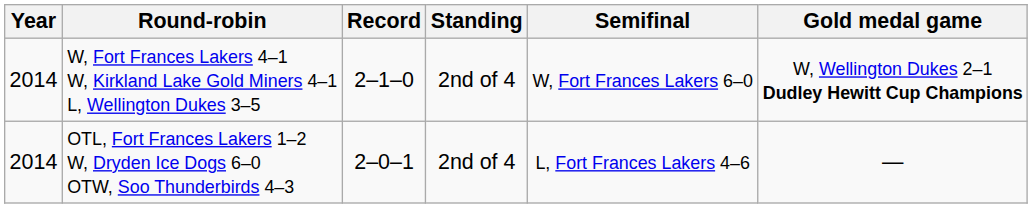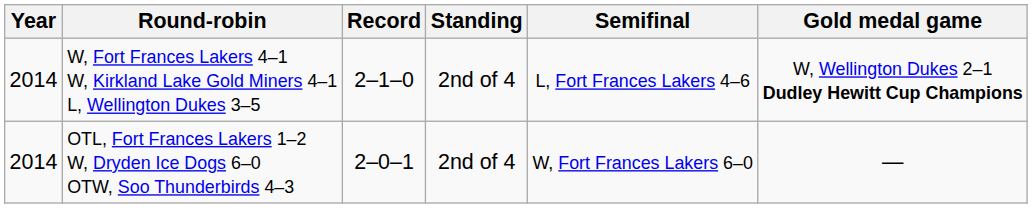(643, 80) W, Fort Frances Lakers 6–0 -> (643, 80) L, Fort Frances Lakers 4–6
(643, 163) L, Fort Frances Lakers 4–6 -> (643, 163) W, Fort Frances Lakers 6–0
